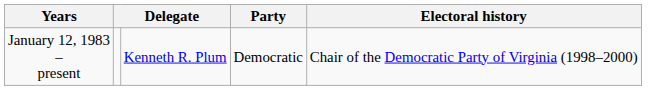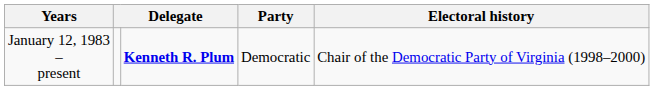(175, 56) normal -> (179, 56) bold
